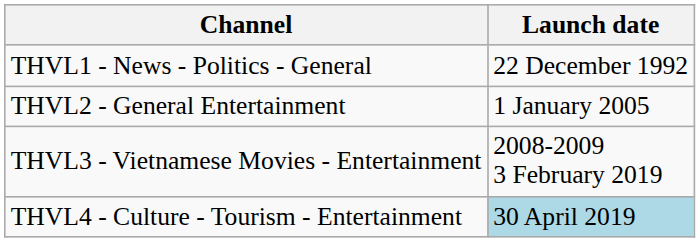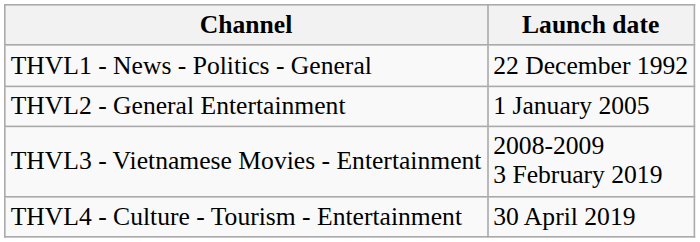(564, 216) lightblue background -> (564, 216) no background
